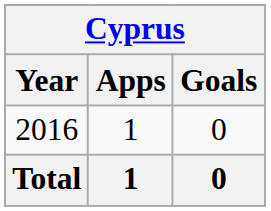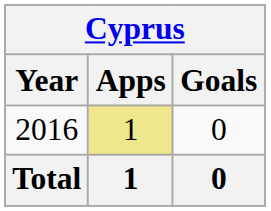(131, 129) no background -> (131, 129) khaki background
